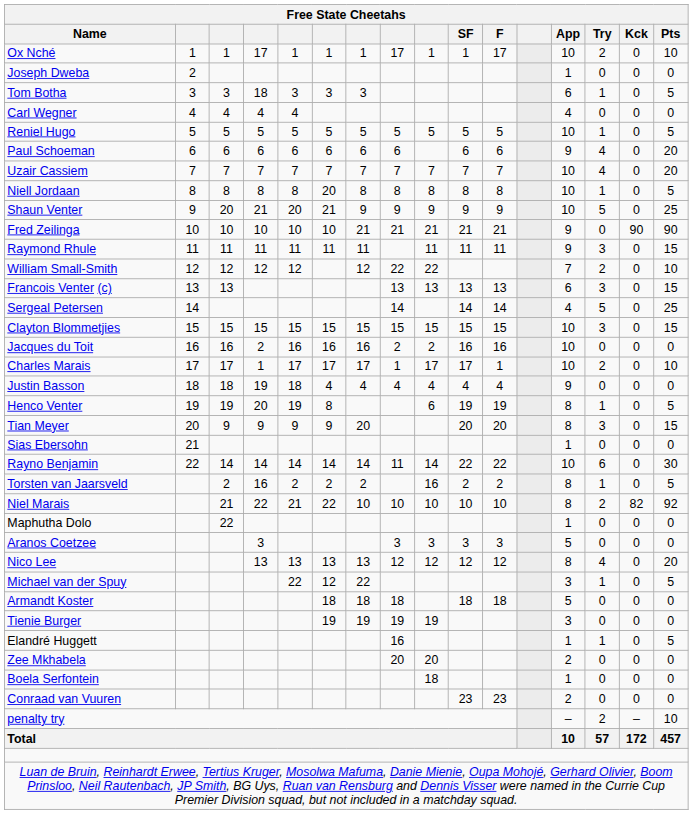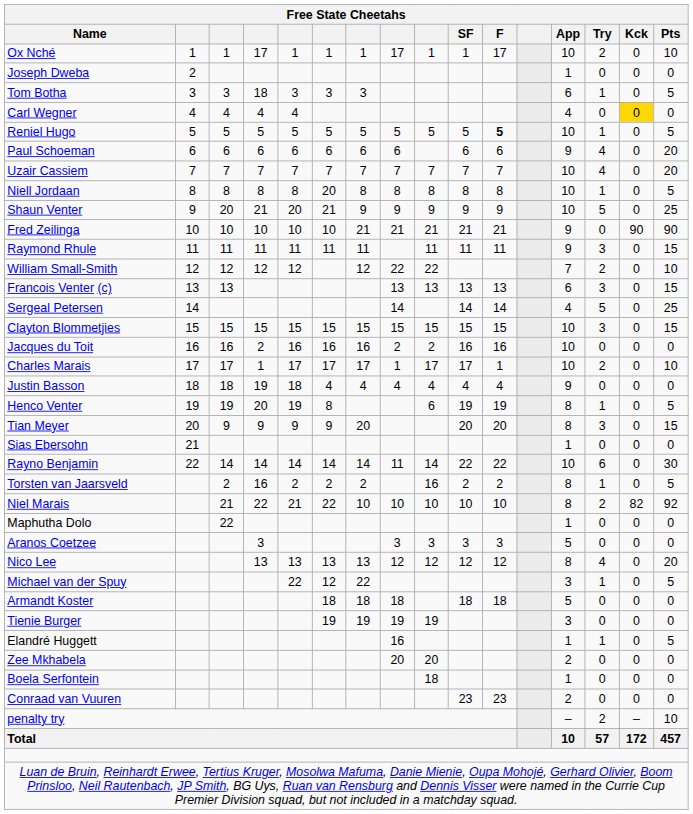(636, 112) no background -> (636, 112) gold background
(500, 132) normal -> (500, 132) bold
